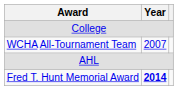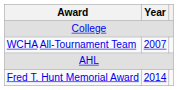(155, 77) bold -> (155, 77) normal
